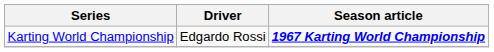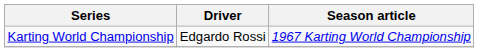(378, 36) bold -> (371, 36) normal
